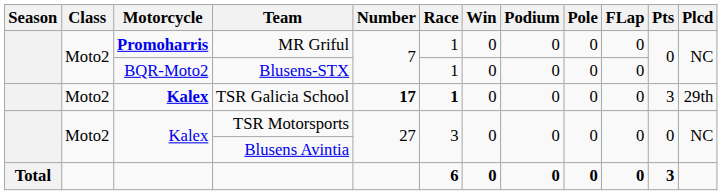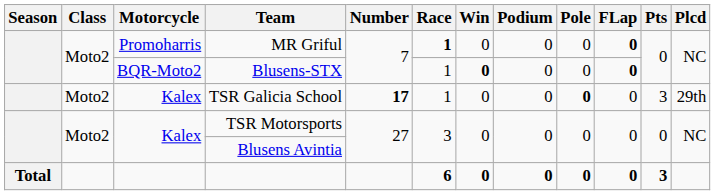(163, 44) bold -> (160, 44) normal
(455, 44) normal -> (447, 44) bold
(640, 44) normal -> (633, 44) bold
(492, 70) normal -> (485, 70) bold
(640, 70) normal -> (633, 70) bold
(187, 96) bold -> (181, 96) normal
(455, 96) bold -> (447, 96) normal
(594, 96) normal -> (587, 96) bold
